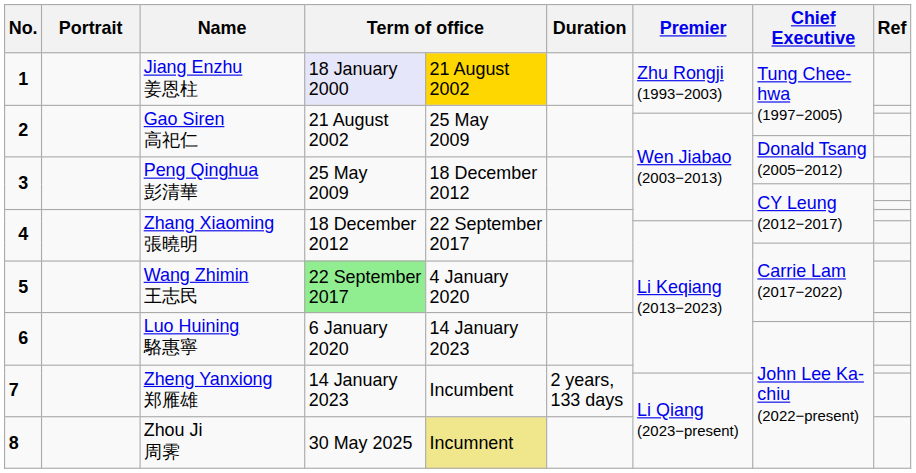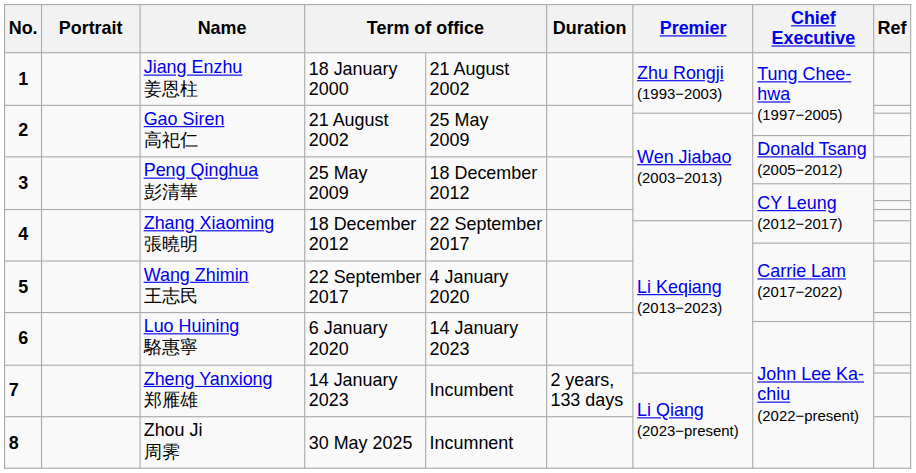(353, 79) lavender background -> (353, 79) no background
(469, 79) gold background -> (469, 79) no background
(365, 286) lightgreen background -> (365, 286) no background
(471, 442) khaki background -> (471, 442) no background
